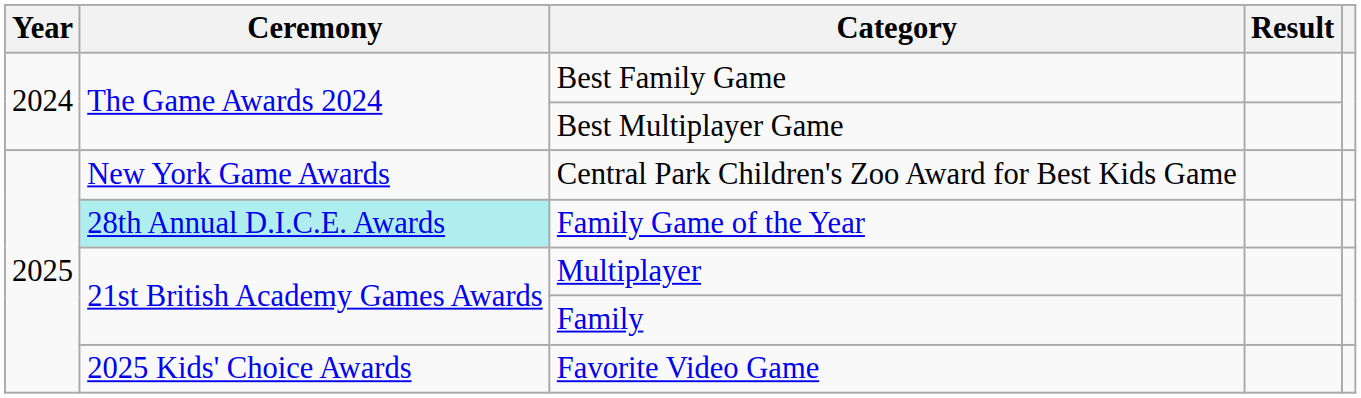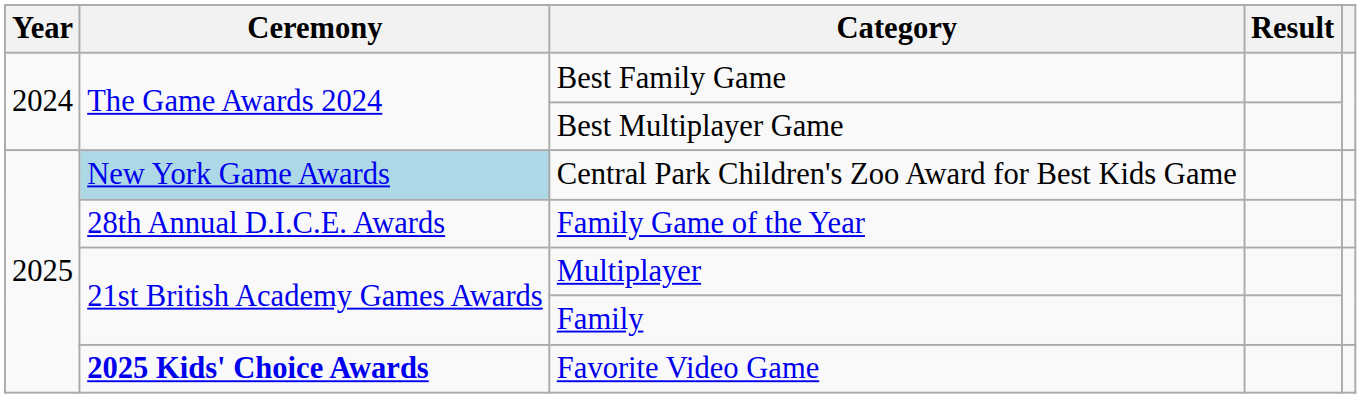(239, 174) no background -> (239, 174) lightblue background
(266, 222) paleturquoise background -> (266, 222) no background
(249, 367) normal -> (258, 367) bold
